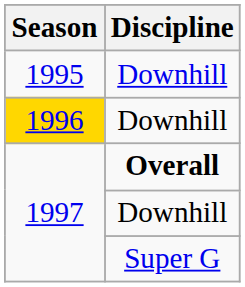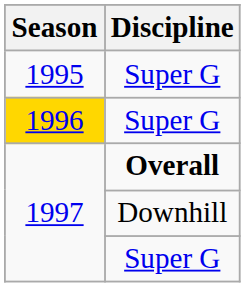(172, 73) Downhill -> (172, 73) Super G
(172, 119) Downhill -> (172, 119) Super G
